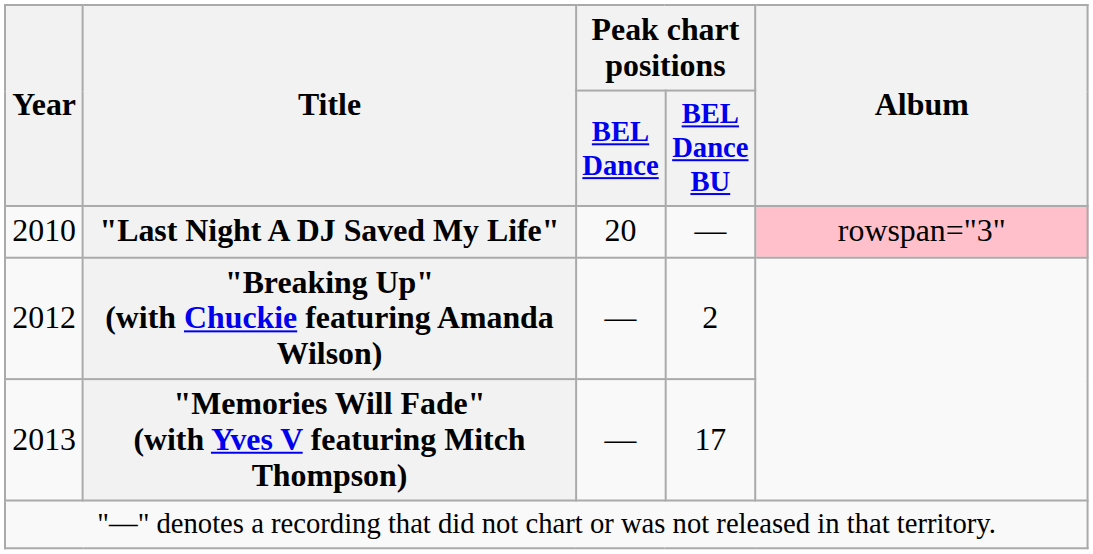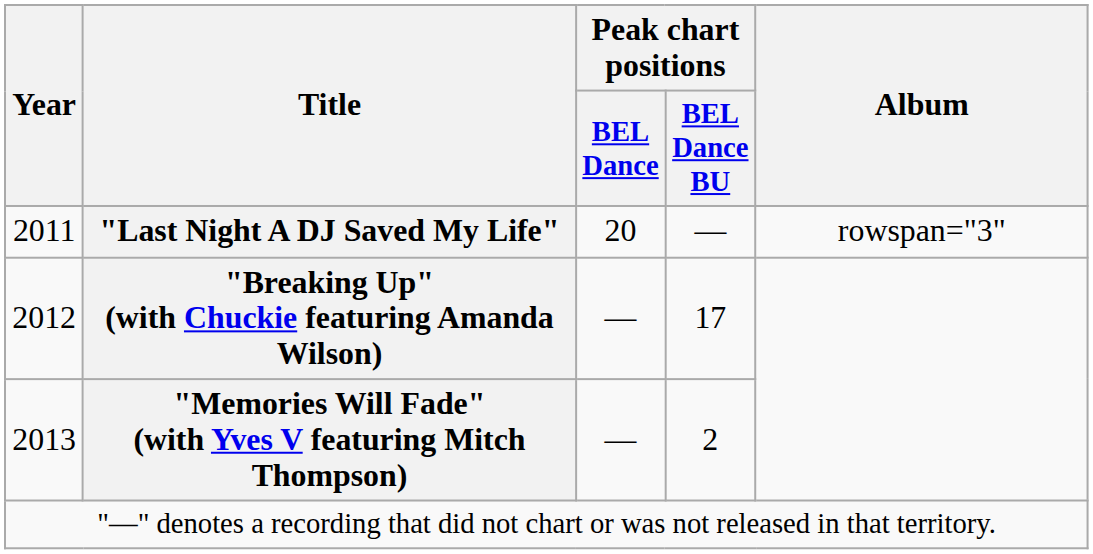(44, 230) 2010 -> (44, 230) 2011
(922, 230) pink background -> (922, 230) no background
(710, 317) 2 -> (710, 317) 17
(710, 439) 17 -> (710, 439) 2
